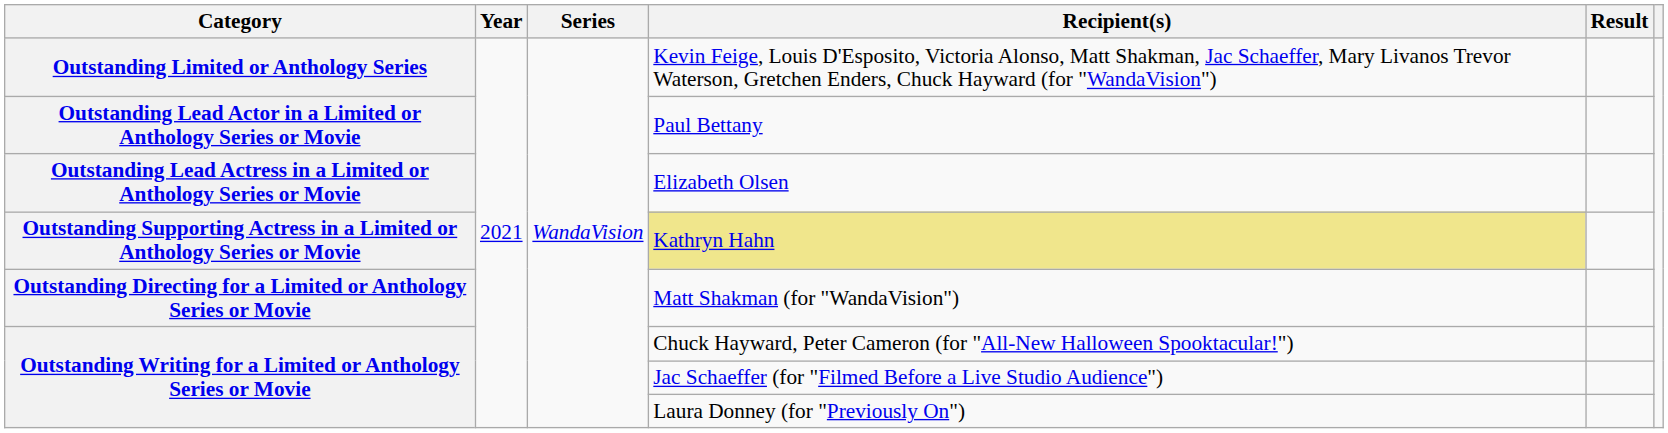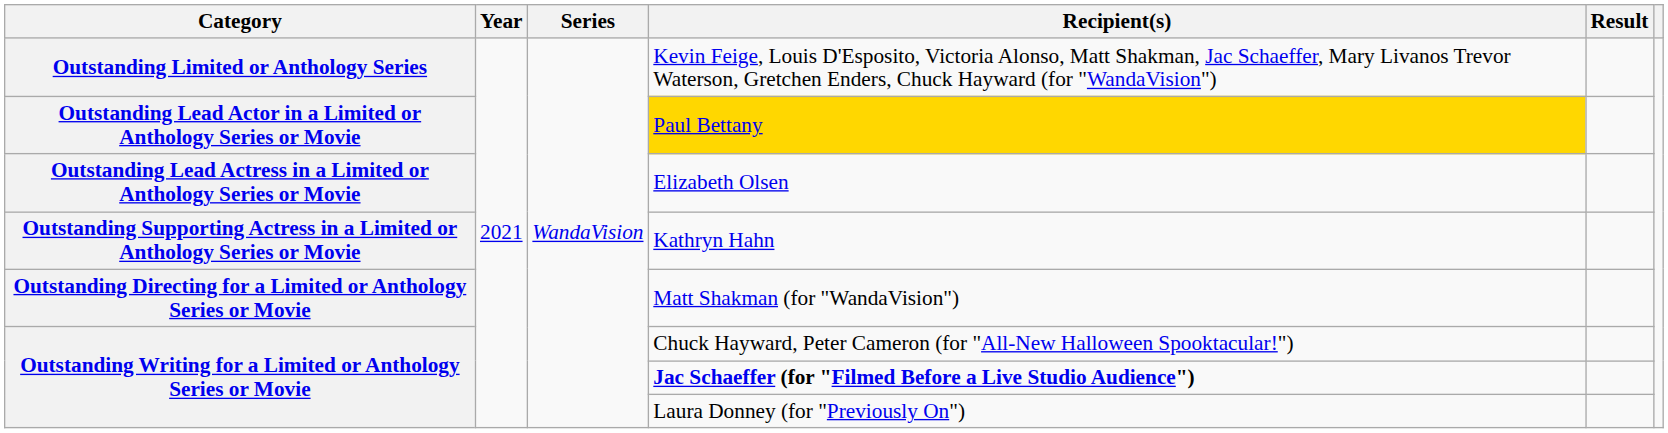(708, 124) no background -> (708, 124) gold background
(714, 240) khaki background -> (714, 240) no background
(908, 377) normal -> (924, 377) bold
